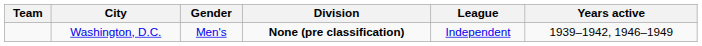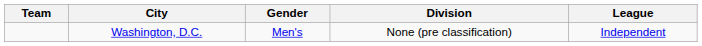- column: (611, 13)
(337, 32) bold -> (449, 32) normal
